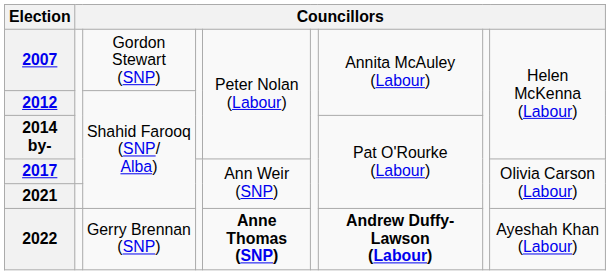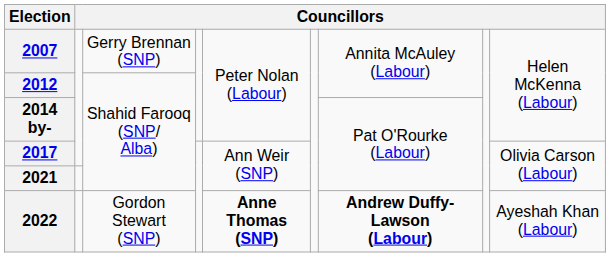(139, 60) Gordon Stewart (SNP) -> (139, 51) Gerry Brennan (SNP)
(139, 239) Gerry Brennan (SNP) -> (139, 221) Gordon Stewart (SNP)
